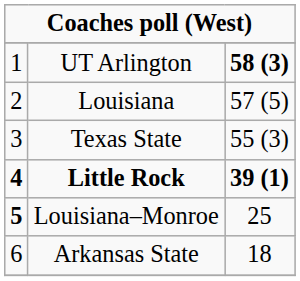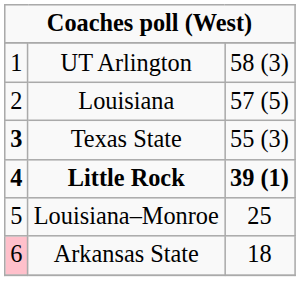(259, 62) bold -> (259, 62) normal
(16, 139) normal -> (16, 139) bold
(16, 216) bold -> (16, 216) normal
(16, 255) no background -> (16, 255) pink background
